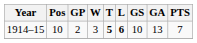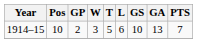(109, 30) bold -> (109, 30) normal
(121, 30) bold -> (121, 30) normal
